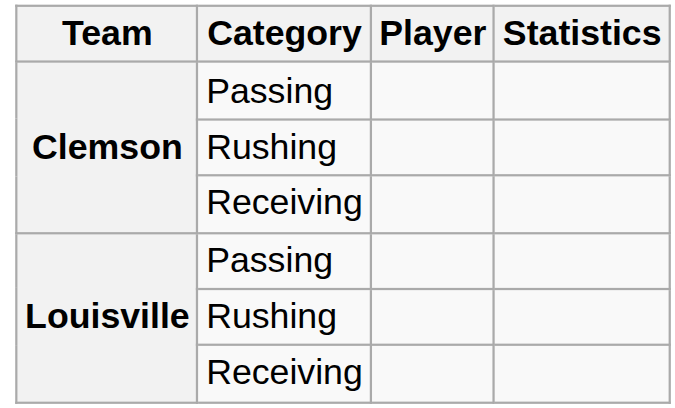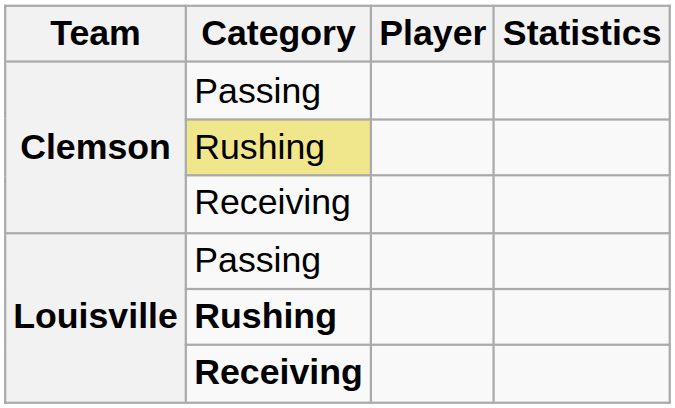(272, 146) no background -> (260, 146) khaki background
(272, 316) normal -> (266, 316) bold
(284, 372) normal -> (279, 372) bold
